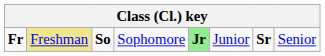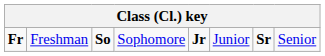(59, 39) khaki background -> (59, 39) no background
(199, 39) lightgreen background -> (199, 39) no background
